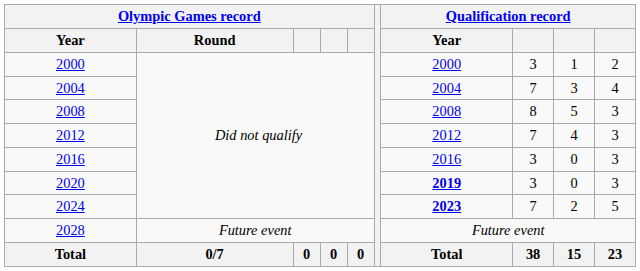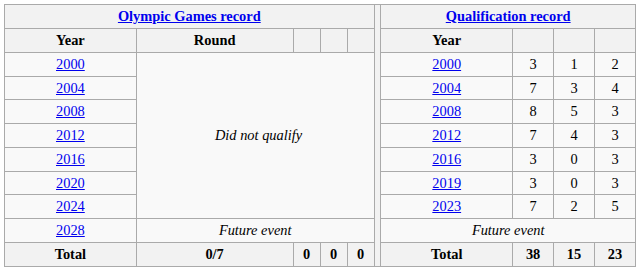(447, 183) bold -> (447, 183) normal
(447, 206) bold -> (447, 206) normal
